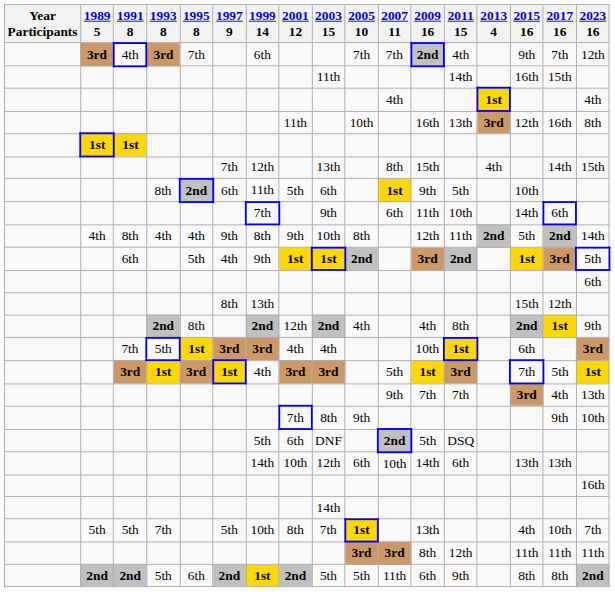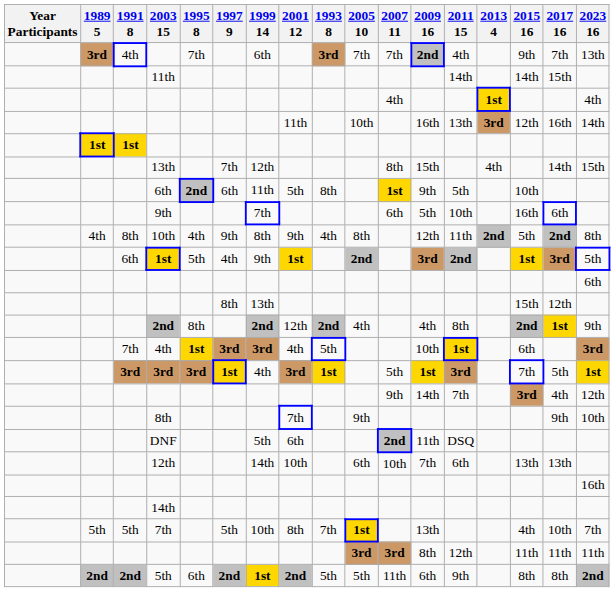columns swapped: (163, 24) <-> (328, 24)
(593, 54) 12th -> (593, 54) 13th
(527, 77) 16th -> (527, 77) 14th
(593, 122) 8th -> (593, 122) 14th
(428, 213) 11th -> (428, 213) 5th
(527, 213) 14th -> (527, 213) 16th
(593, 236) 14th -> (593, 236) 8th
(428, 395) 7th -> (428, 395) 14th
(593, 395) 13th -> (593, 395) 12th
(428, 440) 5th -> (428, 440) 11th
(428, 463) 14th -> (428, 463) 7th
